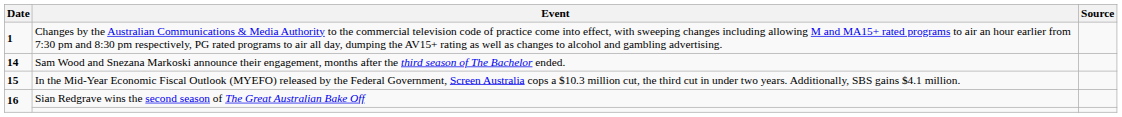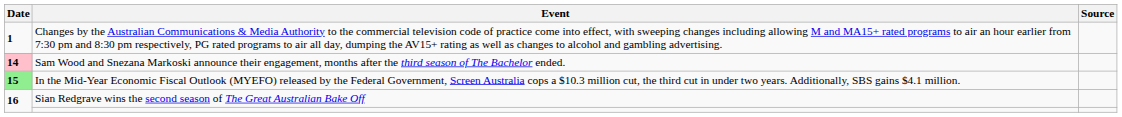(13, 62) no background -> (13, 62) pink background
(13, 80) no background -> (13, 80) lightgreen background
